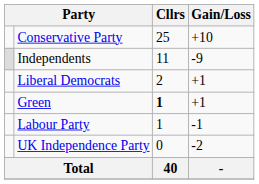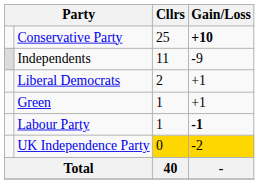(202, 37) normal -> (202, 37) bold
(159, 102) bold -> (159, 102) normal
(197, 124) normal -> (197, 124) bold
(159, 146) no background -> (159, 146) gold background
(197, 146) no background -> (197, 146) gold background
